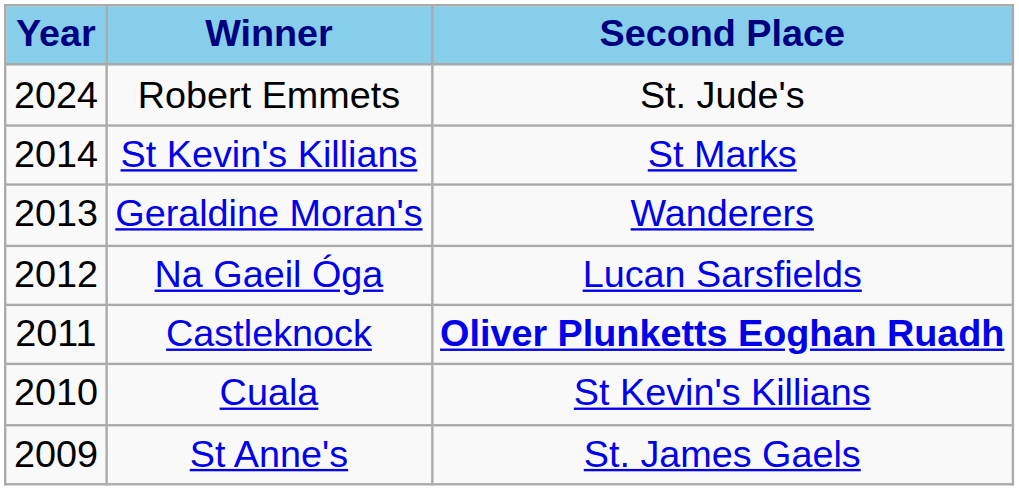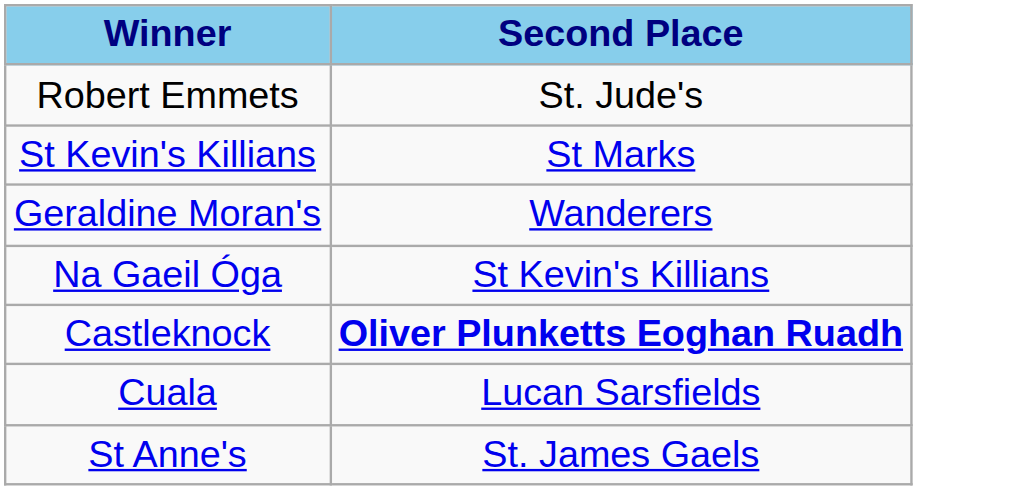- column: (56, 34)
(722, 273) Lucan Sarsfields -> (621, 273) St Kevin's Killians
(722, 393) St Kevin's Killians -> (621, 393) Lucan Sarsfields
